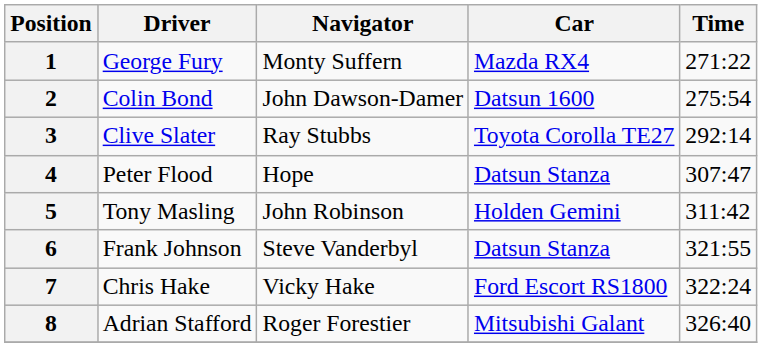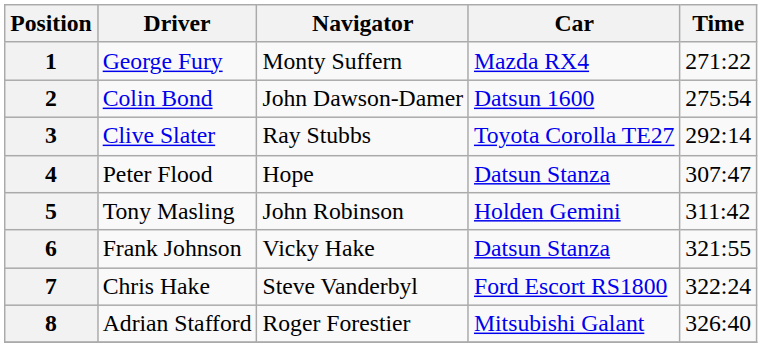(340, 248) Steve Vanderbyl -> (319, 248) Vicky Hake
(319, 286) Vicky Hake -> (340, 286) Steve Vanderbyl
